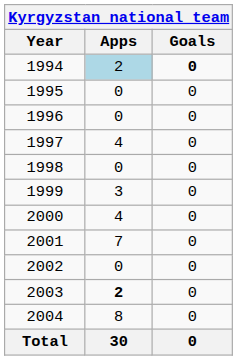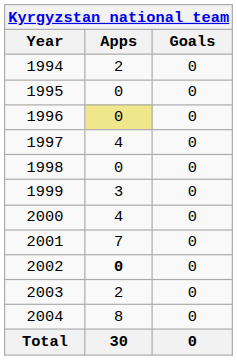(119, 67) lightblue background -> (119, 67) no background
(192, 67) bold -> (192, 67) normal
(119, 117) no background -> (119, 117) khaki background
(119, 267) normal -> (119, 267) bold
(119, 292) bold -> (119, 292) normal
